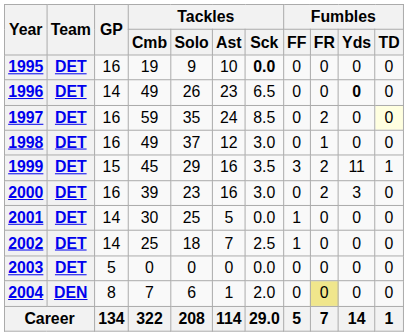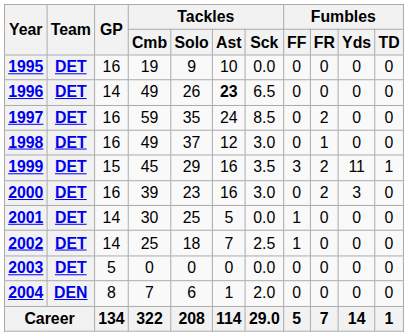(264, 67) bold -> (264, 67) normal
(229, 92) normal -> (229, 92) bold
(357, 92) bold -> (357, 92) normal
(389, 117) lightyellow background -> (389, 117) no background
(324, 293) khaki background -> (324, 293) no background
